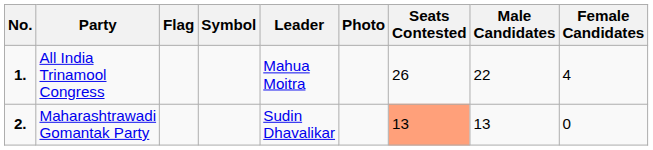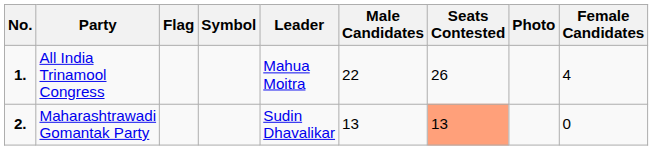columns swapped: (364, 25) <-> (514, 25)
